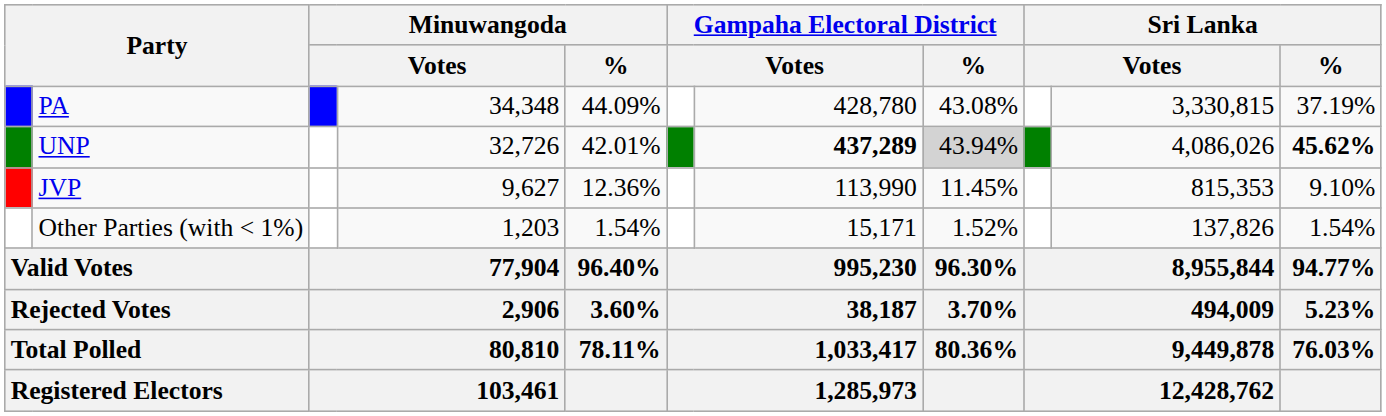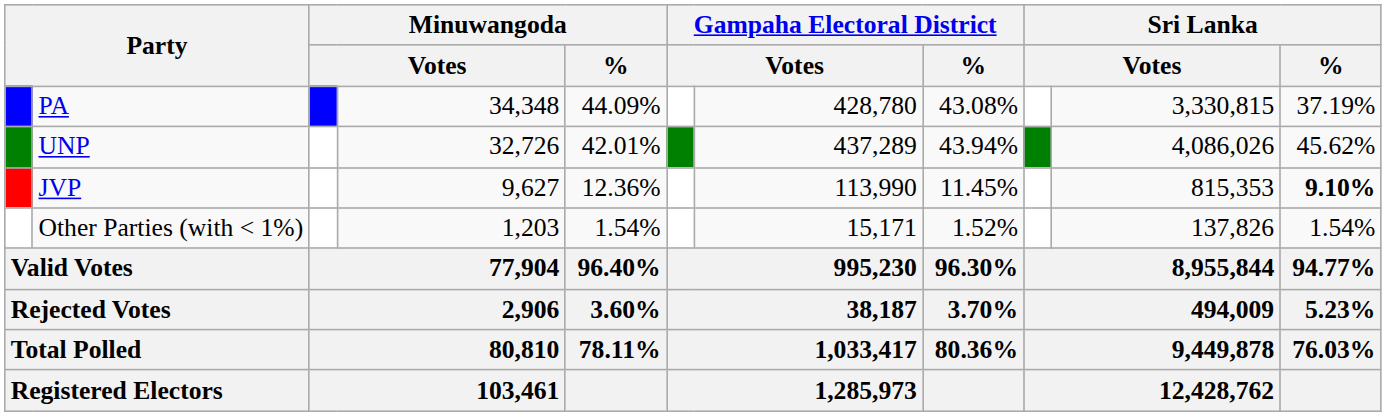(875, 146) bold -> (875, 146) normal
(979, 146) lightgrey background -> (979, 146) no background
(1334, 146) bold -> (1336, 146) normal
(1342, 187) normal -> (1340, 187) bold
